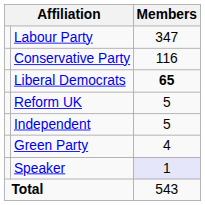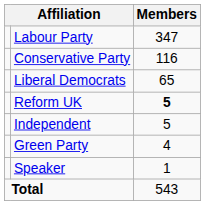(167, 80) bold -> (167, 80) normal
(167, 102) normal -> (167, 102) bold
(167, 168) lavender background -> (167, 168) no background
